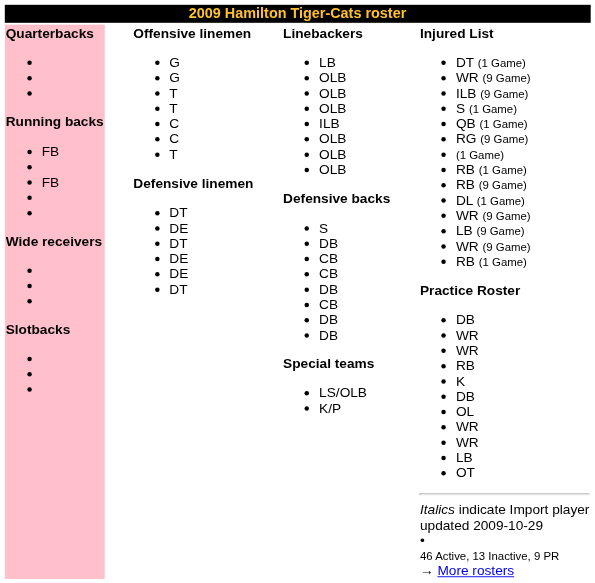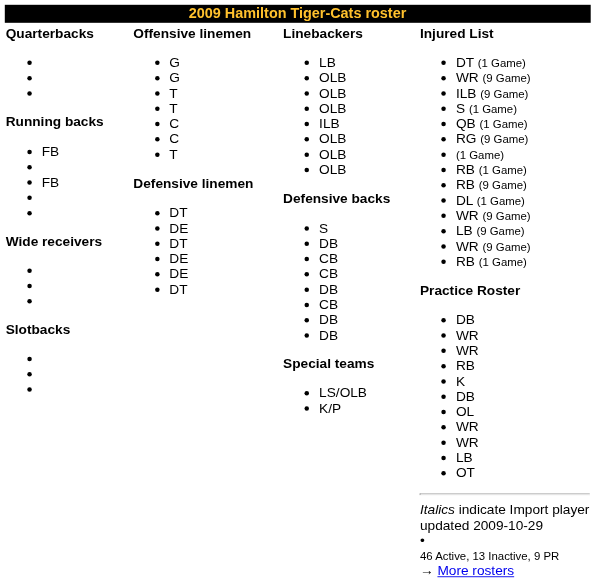(55, 211) pink background -> (55, 211) no background
